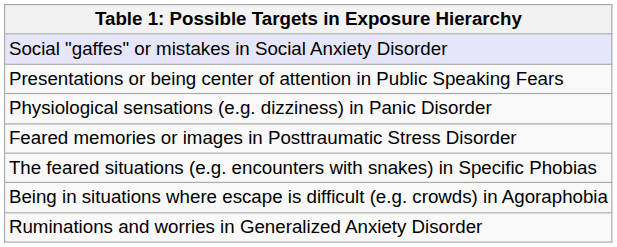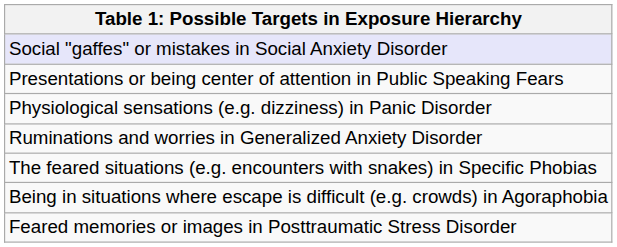(263, 138) Feared memories or images in Posttraumatic Stress Disorder -> (246, 138) Ruminations and worries in Generalized Anxiety Disorder
(246, 227) Ruminations and worries in Generalized Anxiety Disorder -> (263, 227) Feared memories or images in Posttraumatic Stress Disorder
